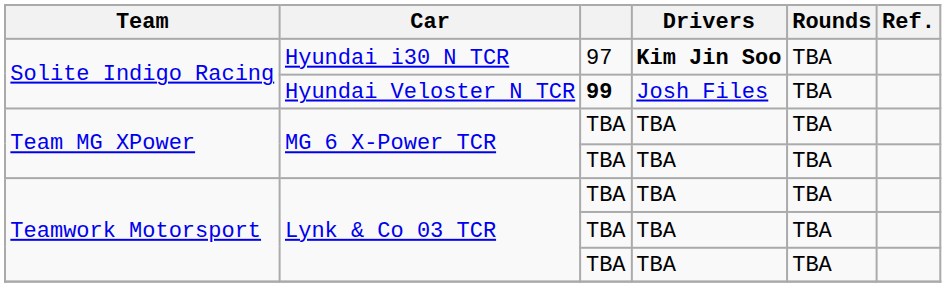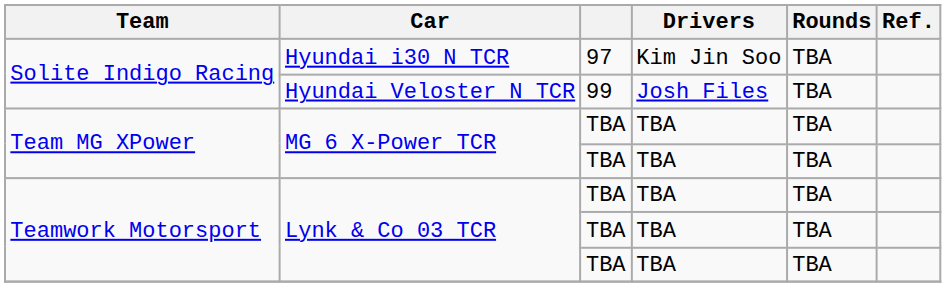(709, 57) bold -> (709, 57) normal
(599, 92) bold -> (599, 92) normal
